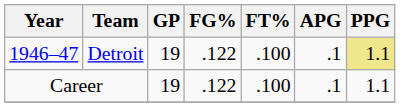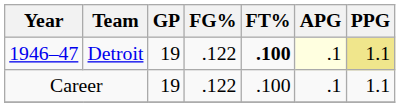(273, 53) normal -> (273, 53) bold
(334, 53) no background -> (334, 53) lightyellow background
